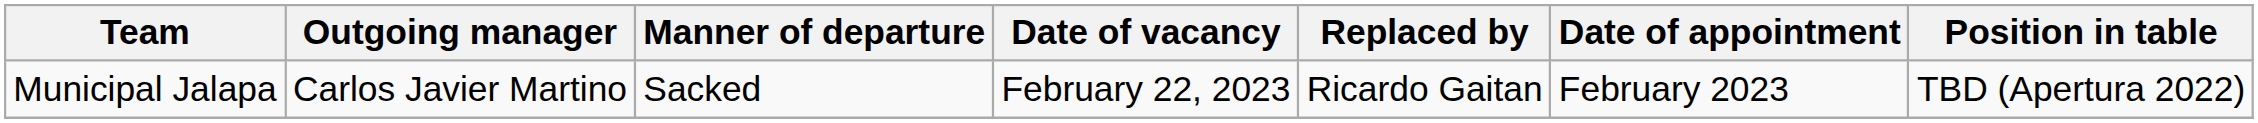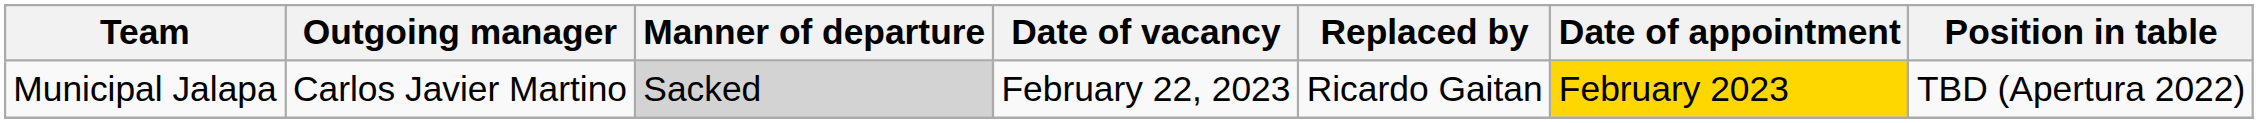(702, 88) no background -> (702, 88) lightgrey background
(1674, 88) no background -> (1674, 88) gold background
